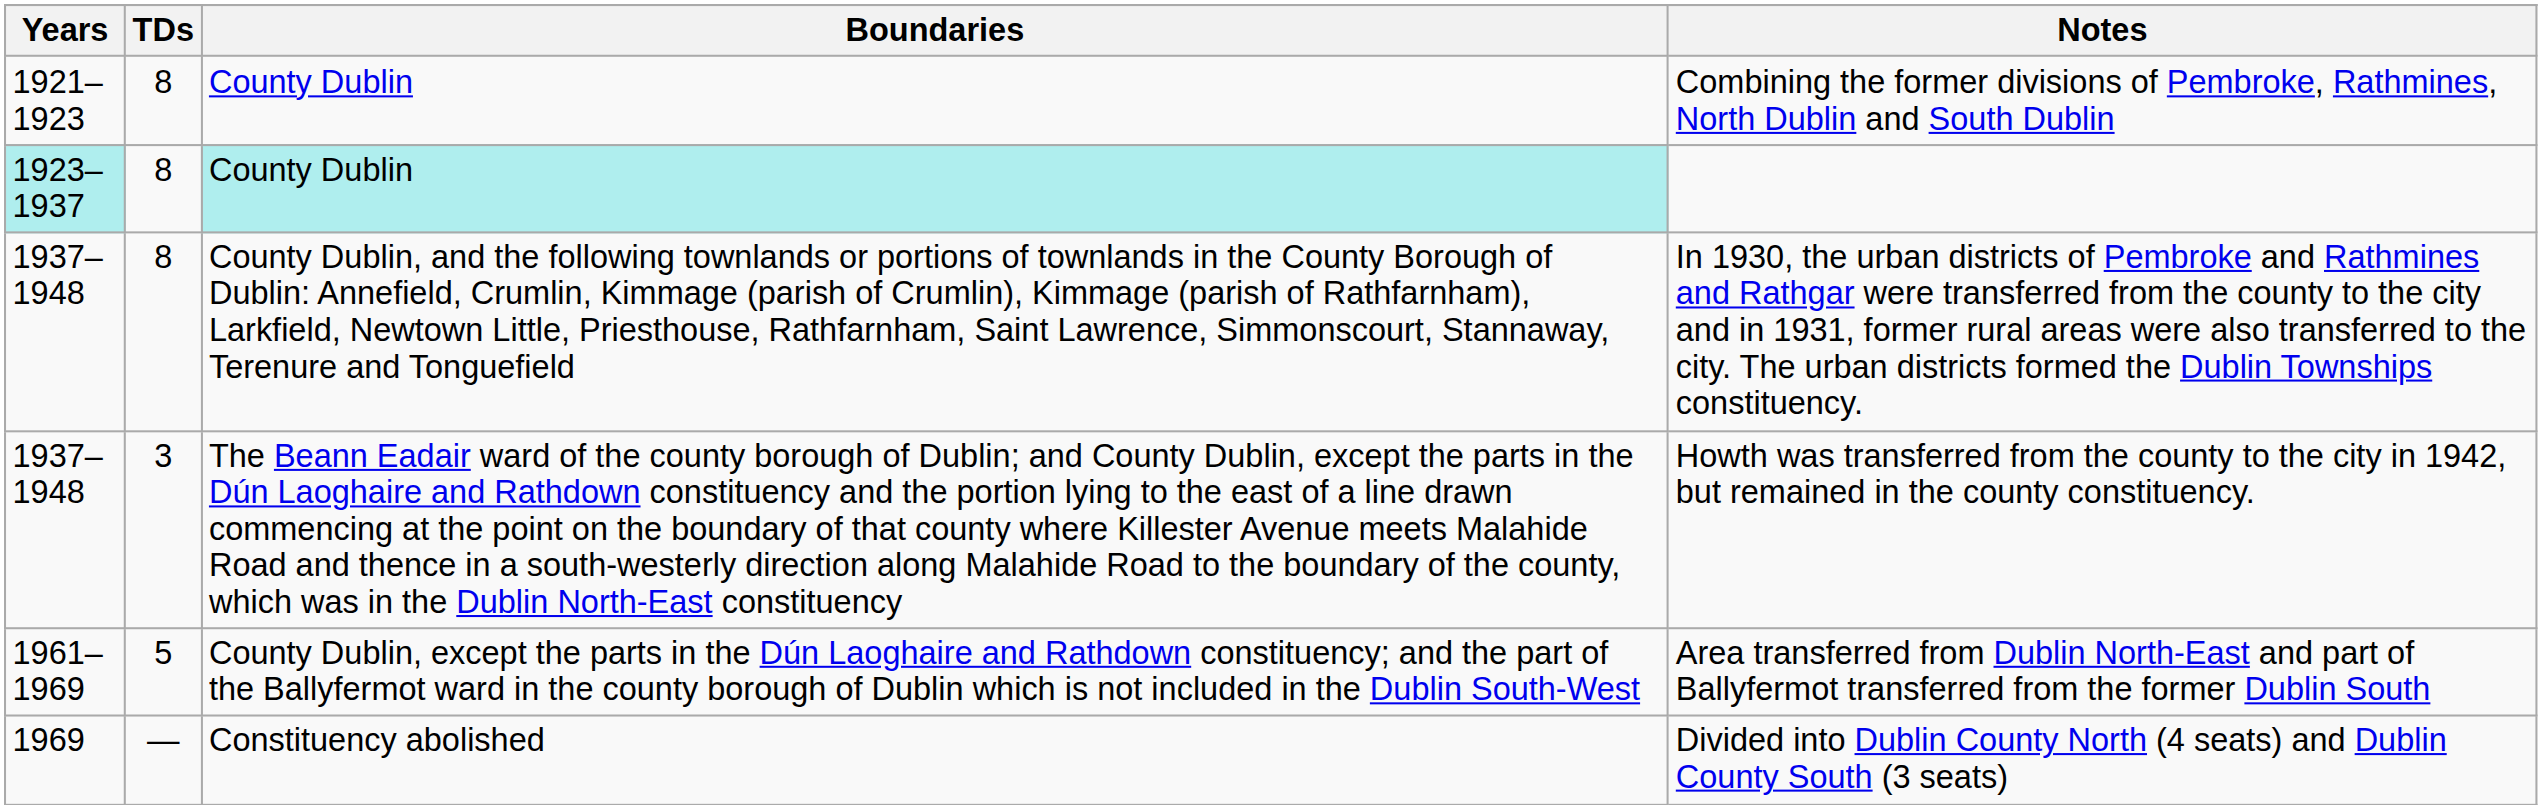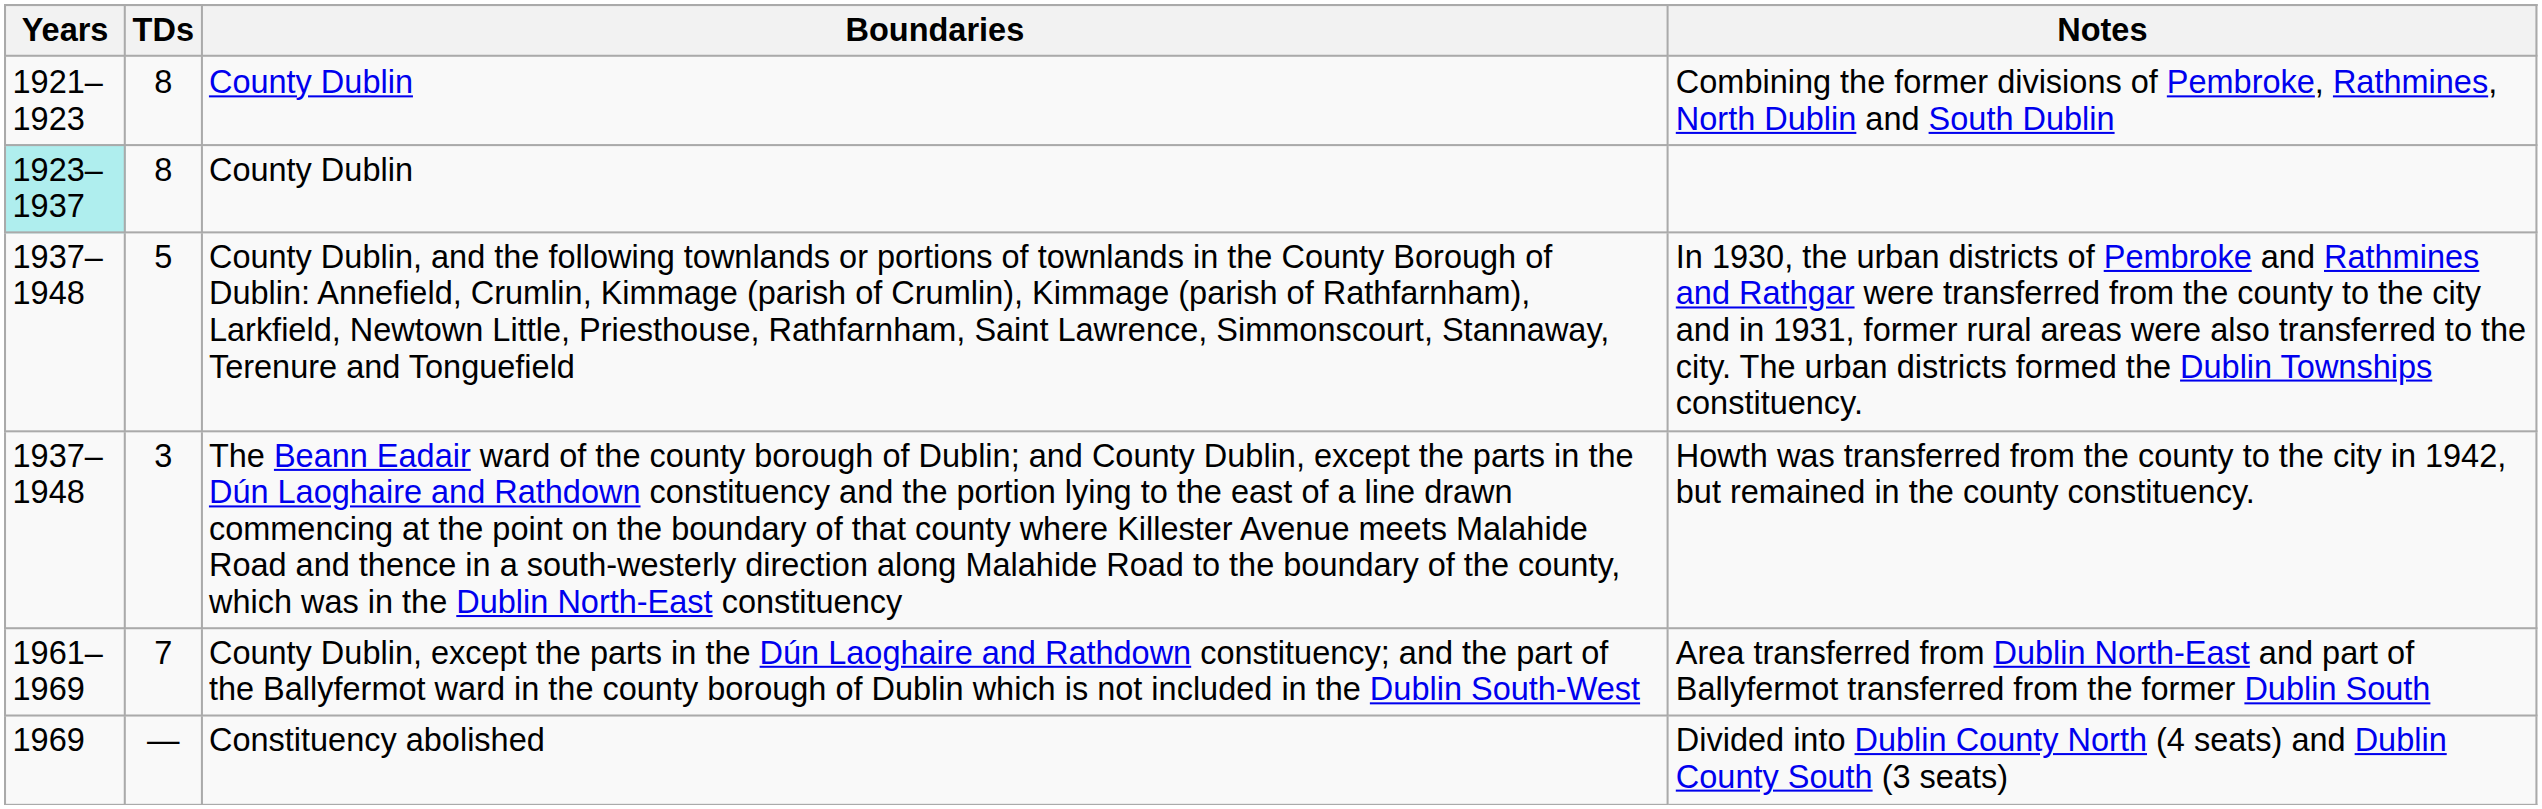(311, 169) paleturquoise background -> (311, 169) no background
(163, 257) 8 -> (163, 257) 5
(163, 653) 5 -> (163, 653) 7
